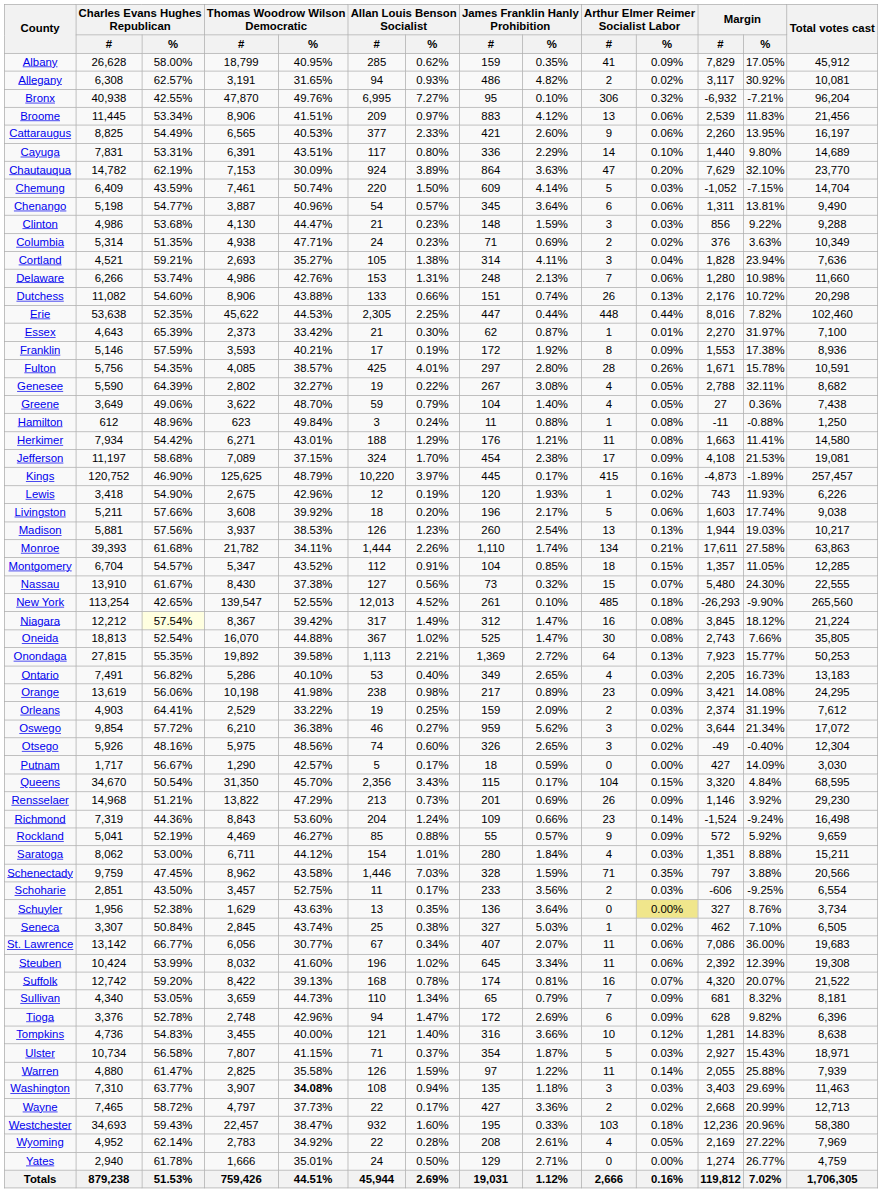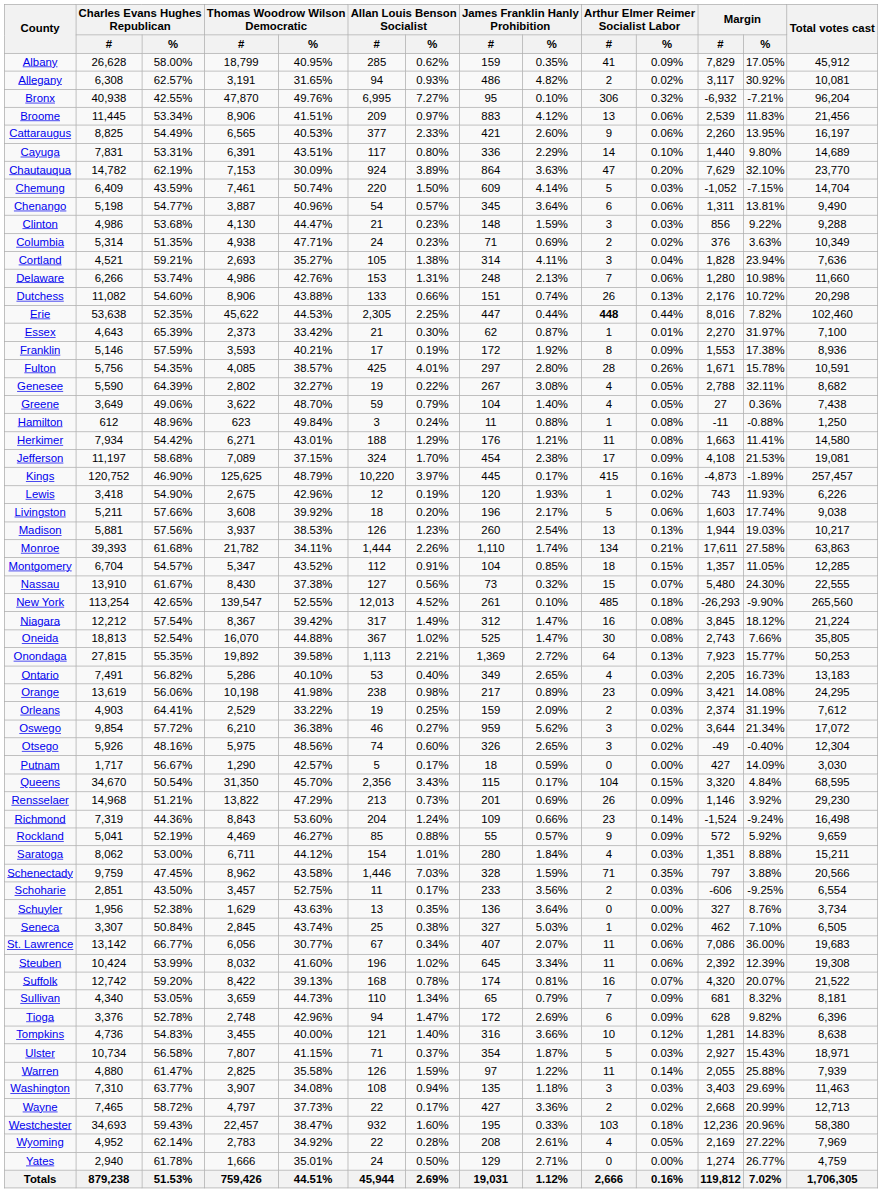(609, 314) normal -> (609, 314) bold
(173, 620) lightyellow background -> (173, 620) no background
(667, 909) khaki background -> (667, 909) no background
(313, 1089) bold -> (313, 1089) normal
